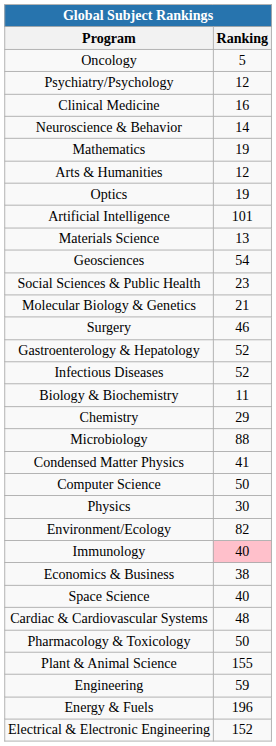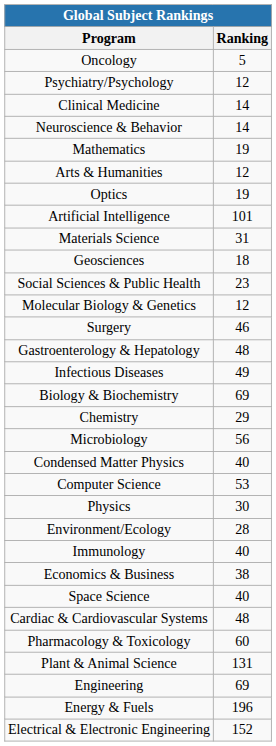(242, 105) 16 -> (242, 105) 14
(242, 239) 13 -> (242, 239) 31
(242, 261) 54 -> (242, 261) 18
(242, 306) 21 -> (242, 306) 12
(242, 350) 52 -> (242, 350) 48
(242, 373) 52 -> (242, 373) 49
(242, 395) 11 -> (242, 395) 69
(242, 440) 88 -> (242, 440) 56
(242, 462) 41 -> (242, 462) 40
(242, 484) 50 -> (242, 484) 53
(242, 529) 82 -> (242, 529) 28
(242, 551) pink background -> (242, 551) no background
(242, 640) 50 -> (242, 640) 60
(242, 663) 155 -> (242, 663) 131
(242, 685) 59 -> (242, 685) 69
